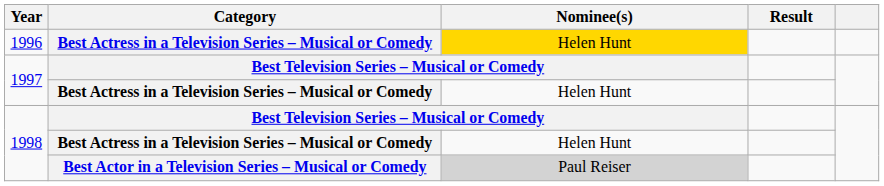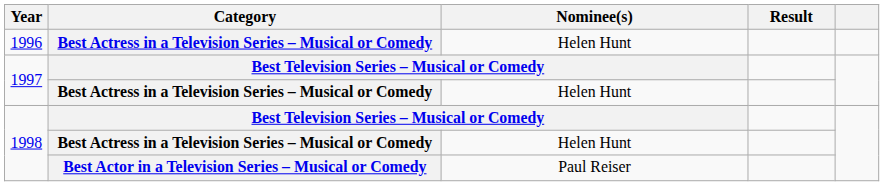(595, 42) gold background -> (595, 42) no background
(595, 167) lightgrey background -> (595, 167) no background
